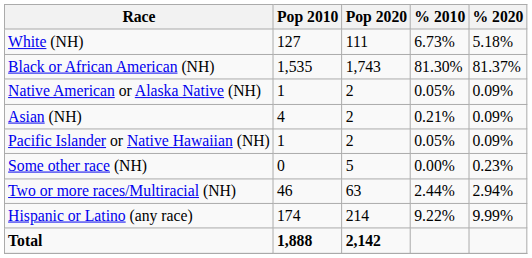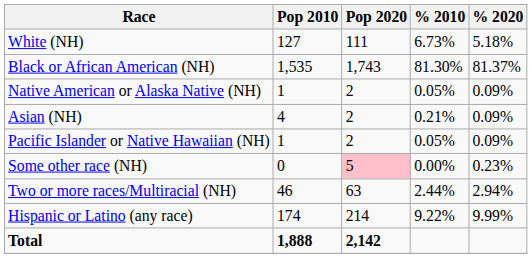(350, 166) no background -> (350, 166) pink background
